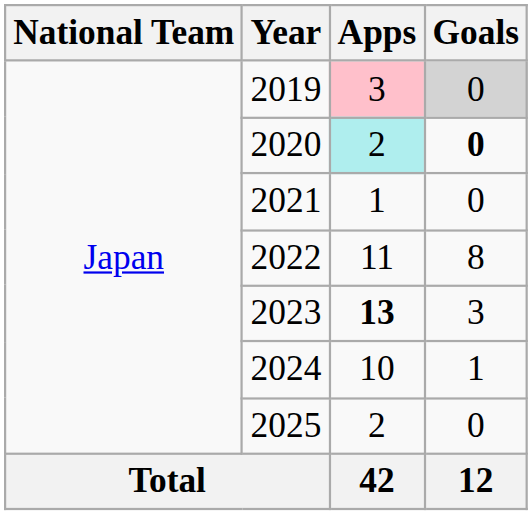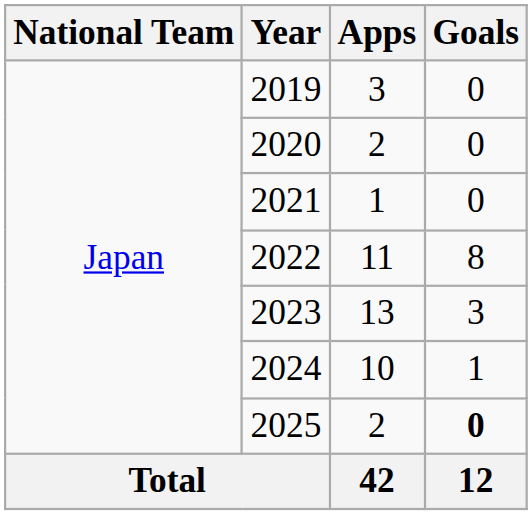(377, 88) pink background -> (377, 88) no background
(476, 88) lightgrey background -> (476, 88) no background
(377, 144) paleturquoise background -> (377, 144) no background
(476, 144) bold -> (476, 144) normal
(377, 312) bold -> (377, 312) normal
(476, 425) normal -> (476, 425) bold
